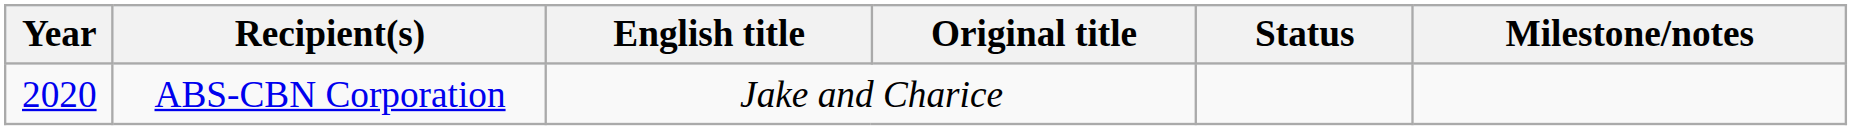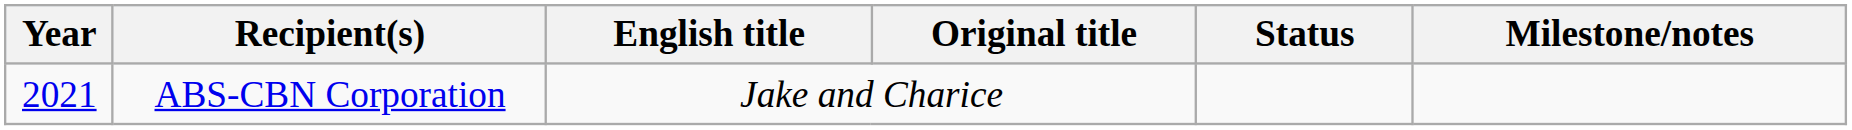(59, 93) 2020 -> (59, 93) 2021
